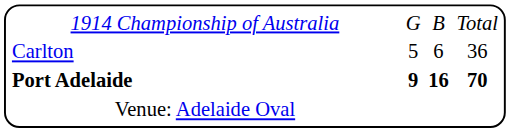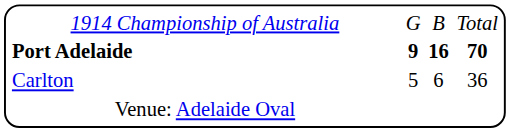rows swapped: (72, 81) <-> (43, 52)
